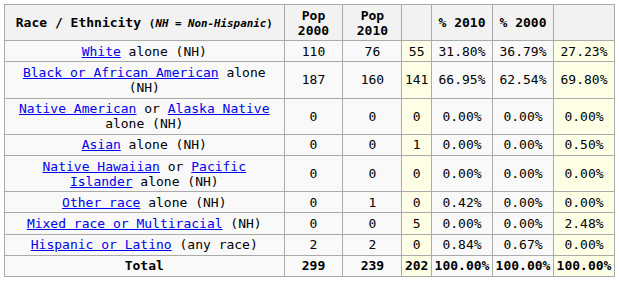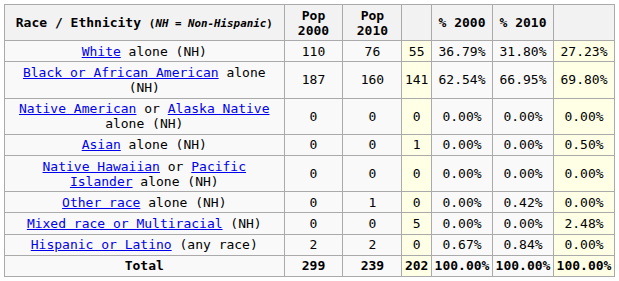columns swapped: (523, 23) <-> (462, 23)
